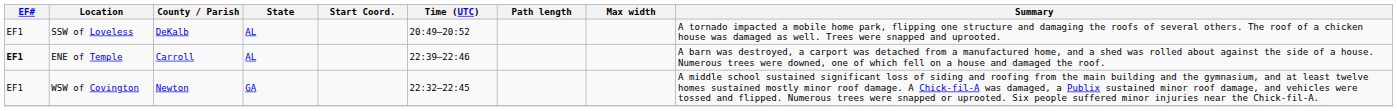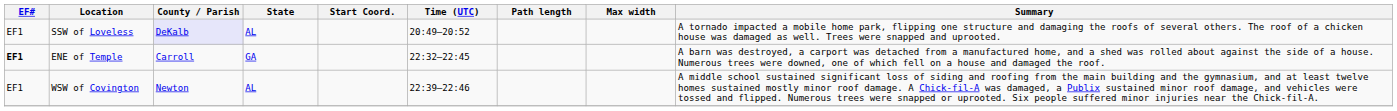(172, 32) no background -> (172, 32) lavender background
(251, 57) AL -> (251, 57) GA
(440, 57) 22:39–22:46 -> (440, 57) 22:32–22:45
(251, 88) GA -> (251, 88) AL
(440, 88) 22:32–22:45 -> (440, 88) 22:39–22:46
